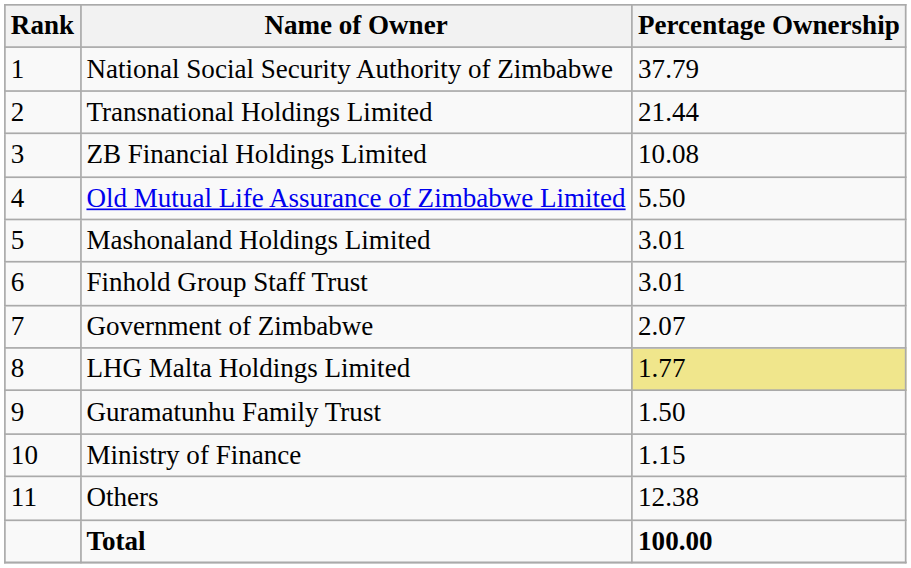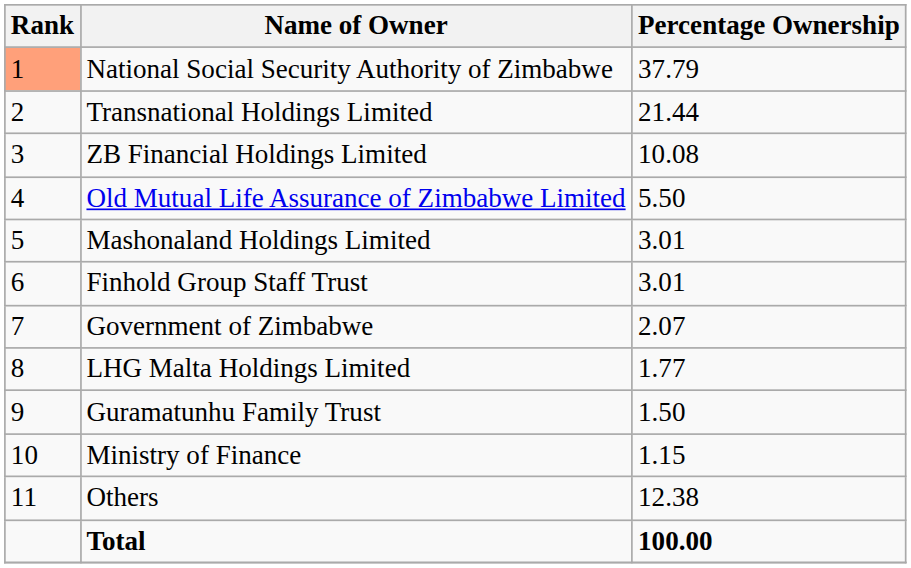(18, 68) no background -> (18, 68) lightsalmon background
(662, 369) khaki background -> (662, 369) no background
